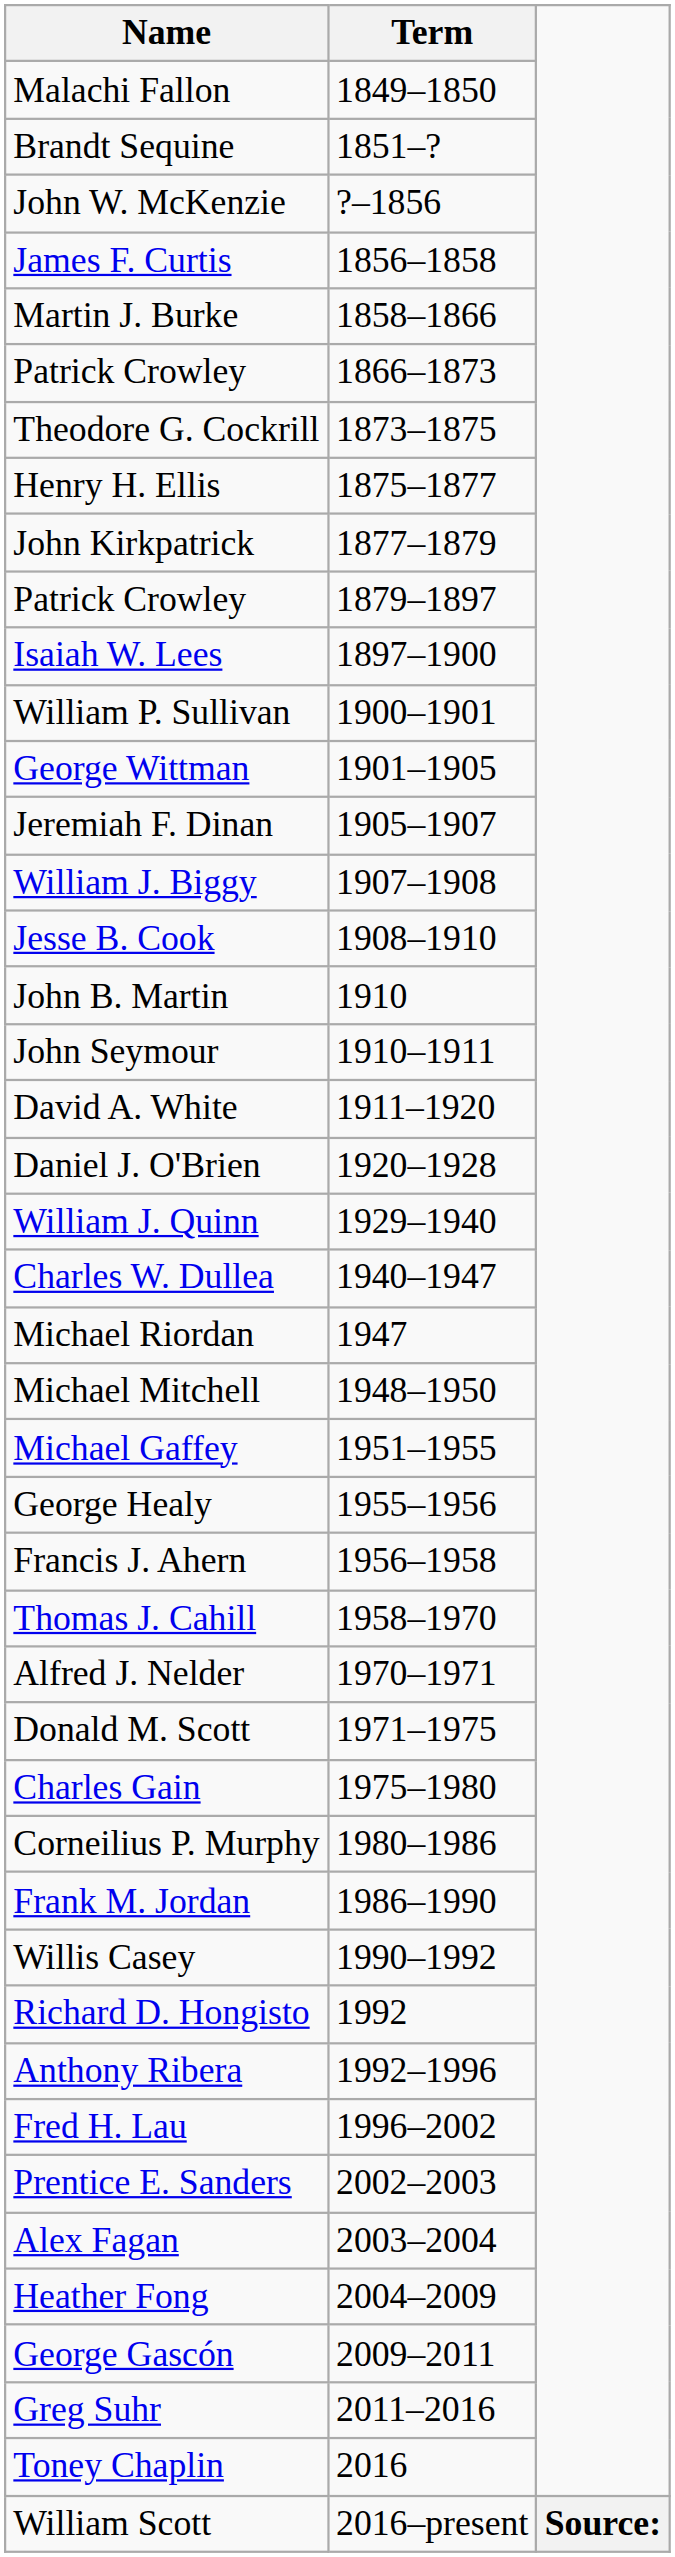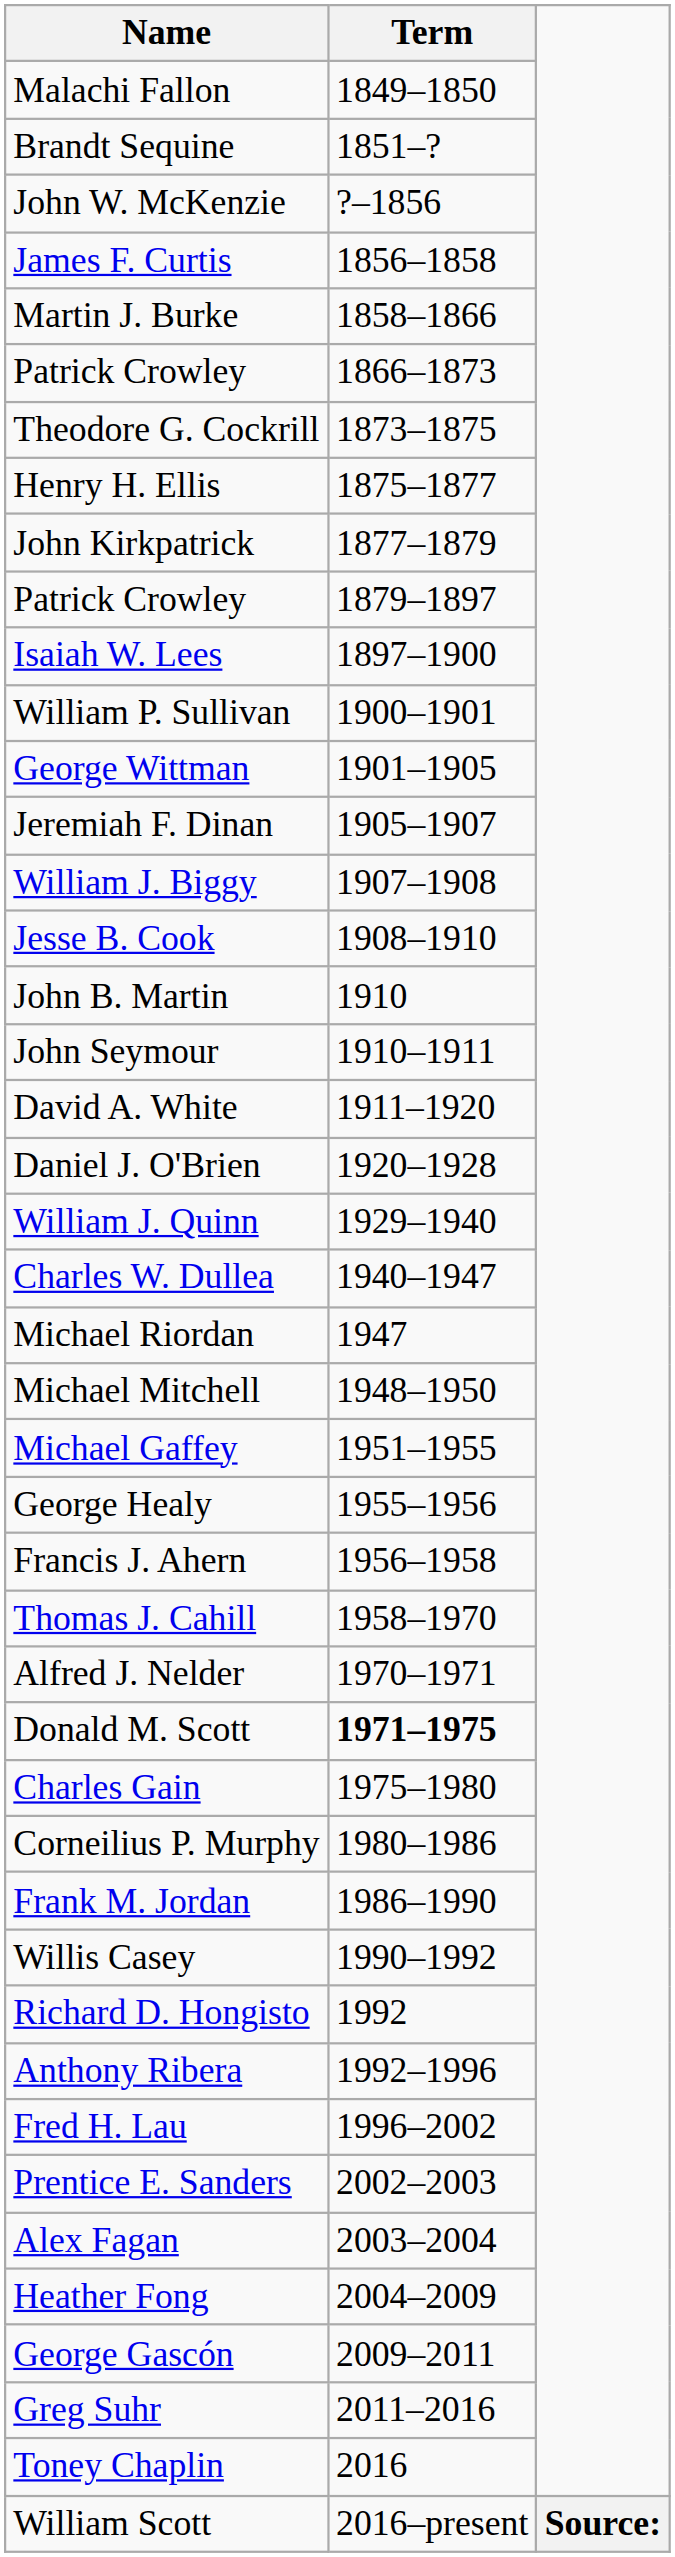(416, 1730) normal -> (416, 1730) bold
